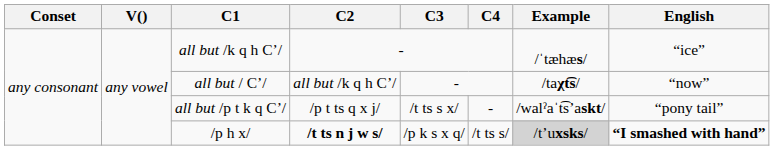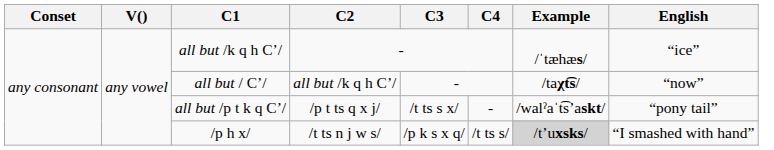(345, 132) bold -> (345, 132) normal
(689, 132) bold -> (683, 132) normal
